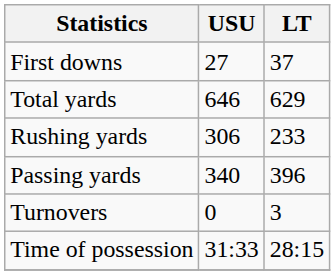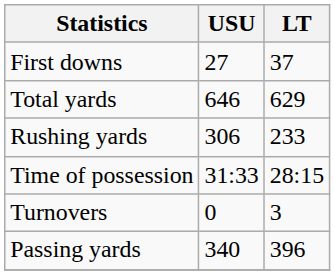rows swapped: (75, 174) <-> (102, 250)
